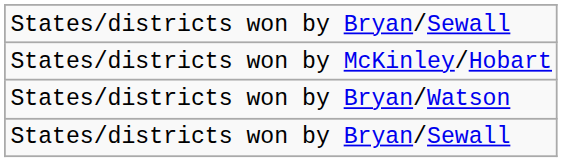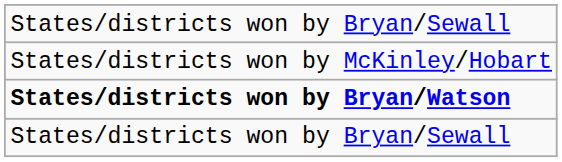(260, 99) normal -> (260, 99) bold
